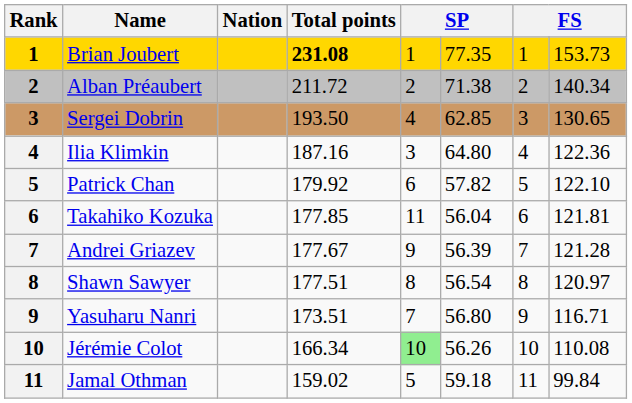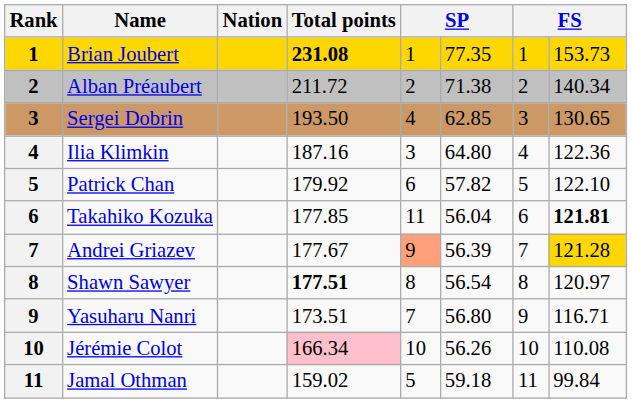(582, 217) normal -> (582, 217) bold
(411, 250) no background -> (411, 250) lightsalmon background
(582, 250) no background -> (582, 250) gold background
(320, 282) normal -> (320, 282) bold
(320, 348) no background -> (320, 348) pink background
(416, 348) lightgreen background -> (416, 348) no background
